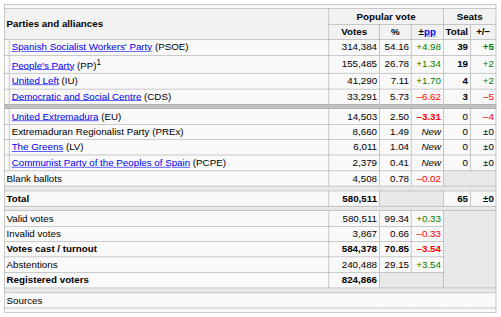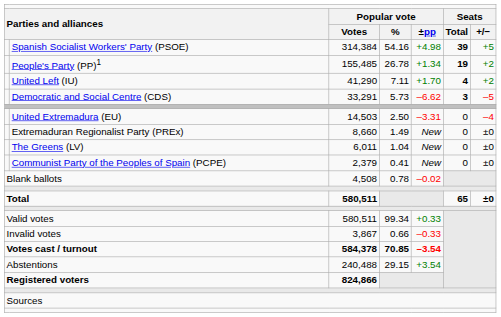(488, 47) bold -> (488, 47) normal
(429, 116) bold -> (429, 116) normal
